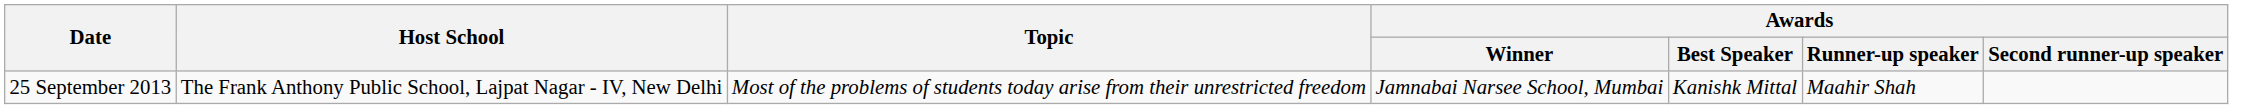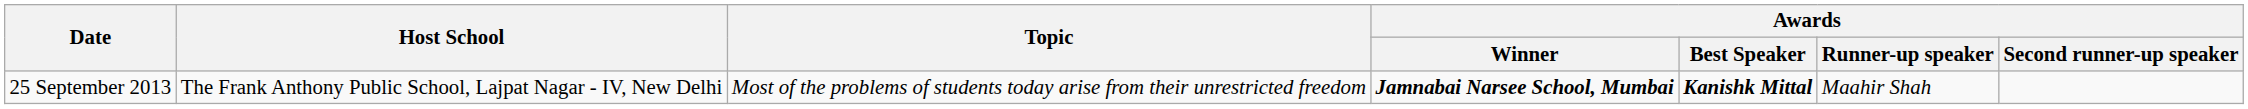(1519, 86) normal -> (1525, 86) bold
(1735, 86) normal -> (1748, 86) bold
